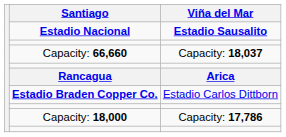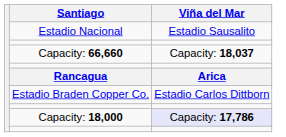(85, 31) bold -> (81, 31) normal
(220, 31) bold -> (212, 31) normal
(85, 94) bold -> (81, 94) normal
(220, 117) no background -> (212, 117) lavender background
